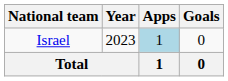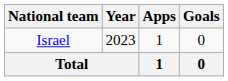(159, 40) lightblue background -> (159, 40) no background
